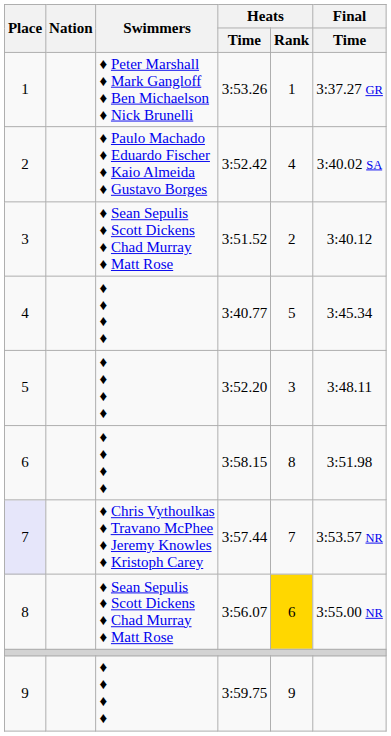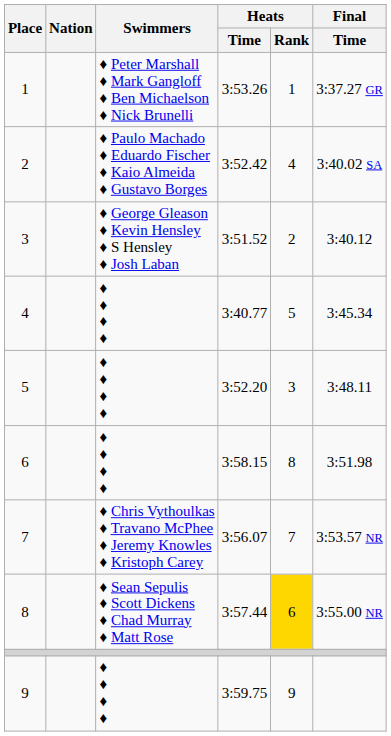(147, 238) ♦ Sean Sepulis ♦ Scott Dickens ♦ Chad Murray ♦ Matt Rose -> (154, 238) ♦ George Gleason ♦ Kevin Hensley ♦ S Hensley ♦ Josh Laban
(25, 537) lavender background -> (25, 537) no background
(244, 537) 3:57.44 -> (244, 537) 3:56.07
(244, 611) 3:56.07 -> (244, 611) 3:57.44
